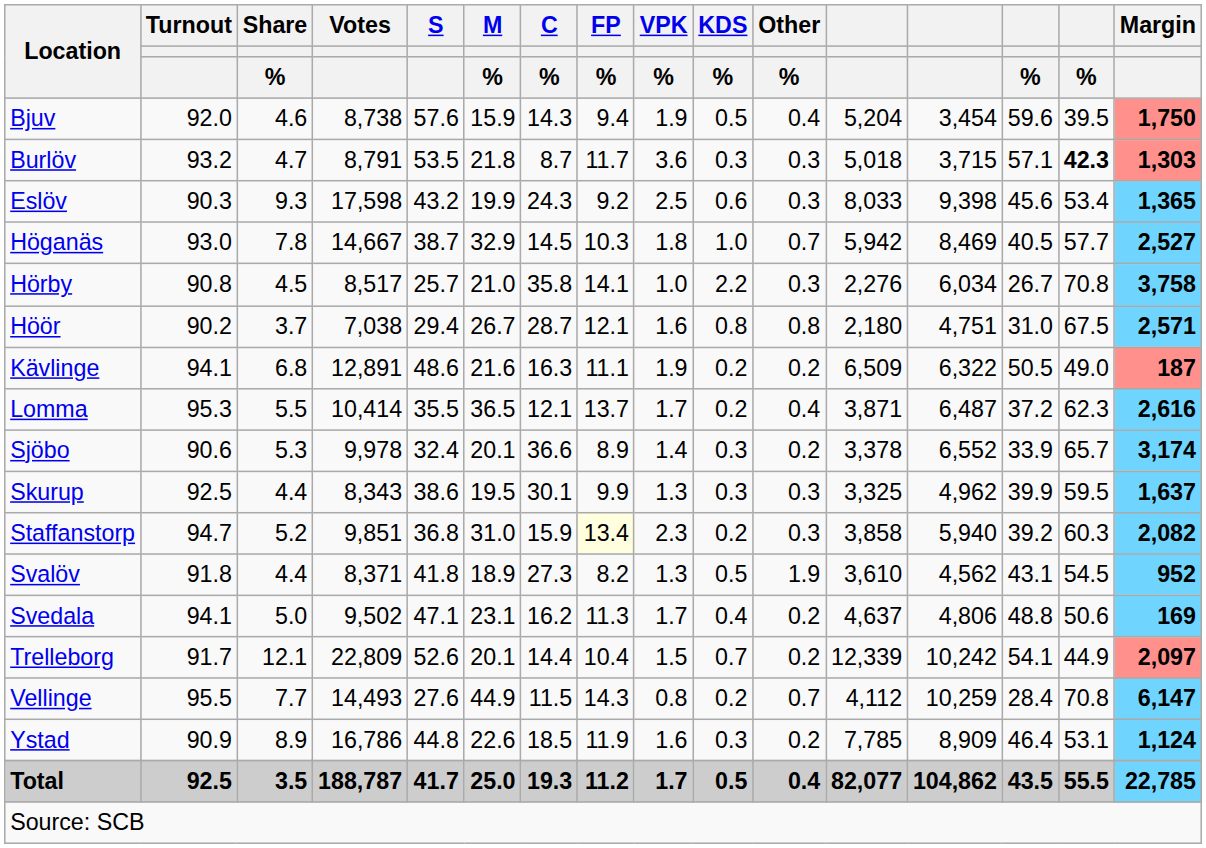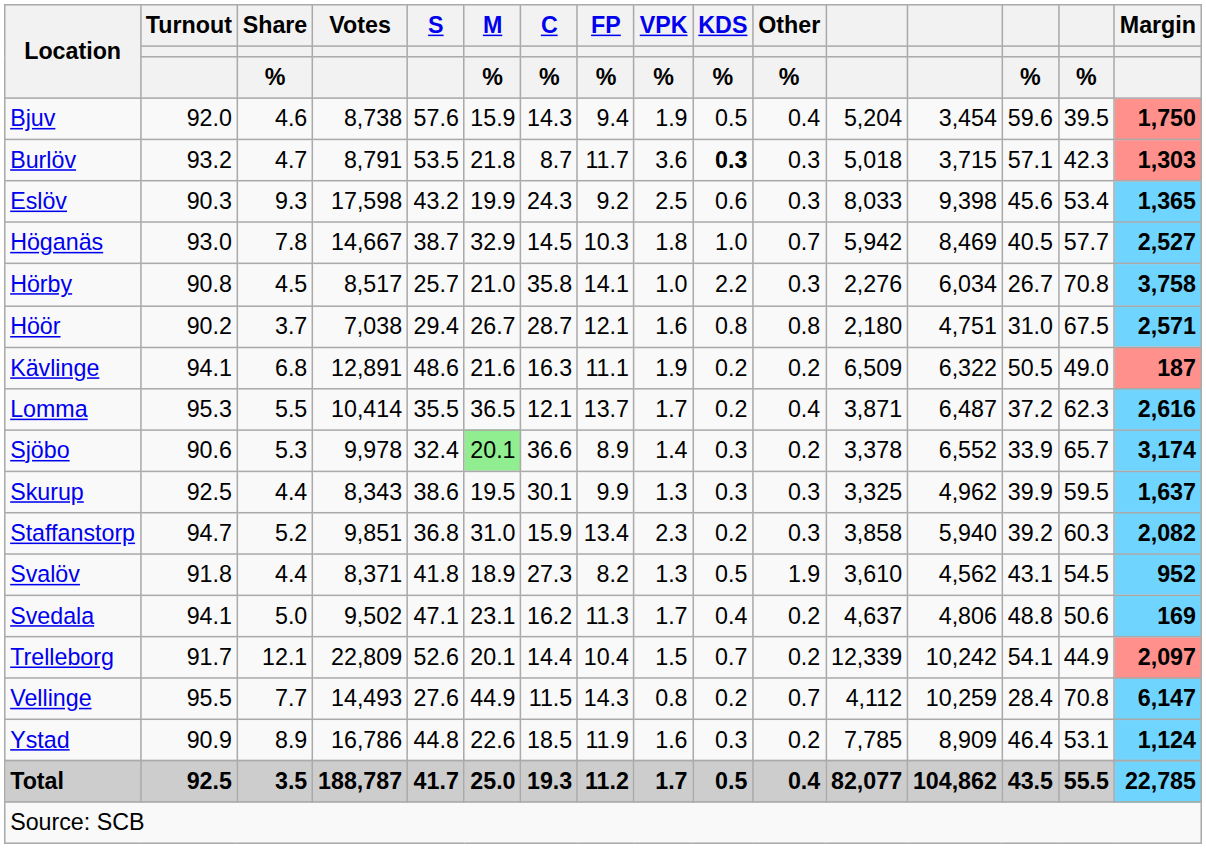(731, 160) normal -> (731, 160) bold
(1086, 160) bold -> (1086, 160) normal
(493, 450) no background -> (493, 450) lightgreen background
(606, 533) lightyellow background -> (606, 533) no background
